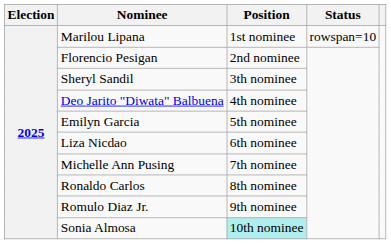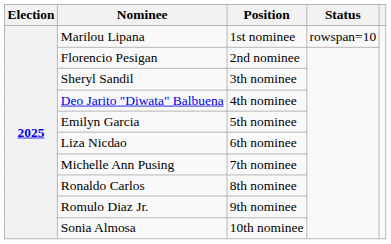(267, 228) paleturquoise background -> (267, 228) no background
